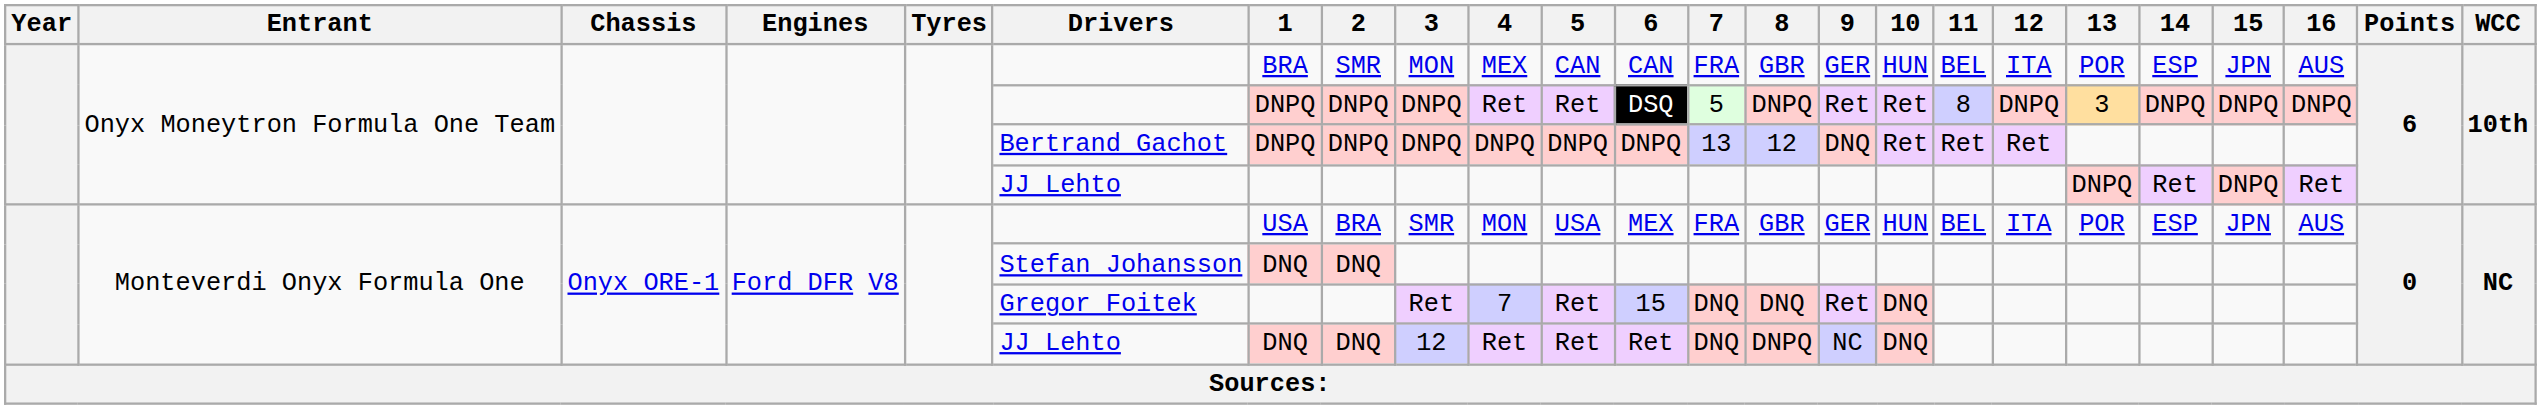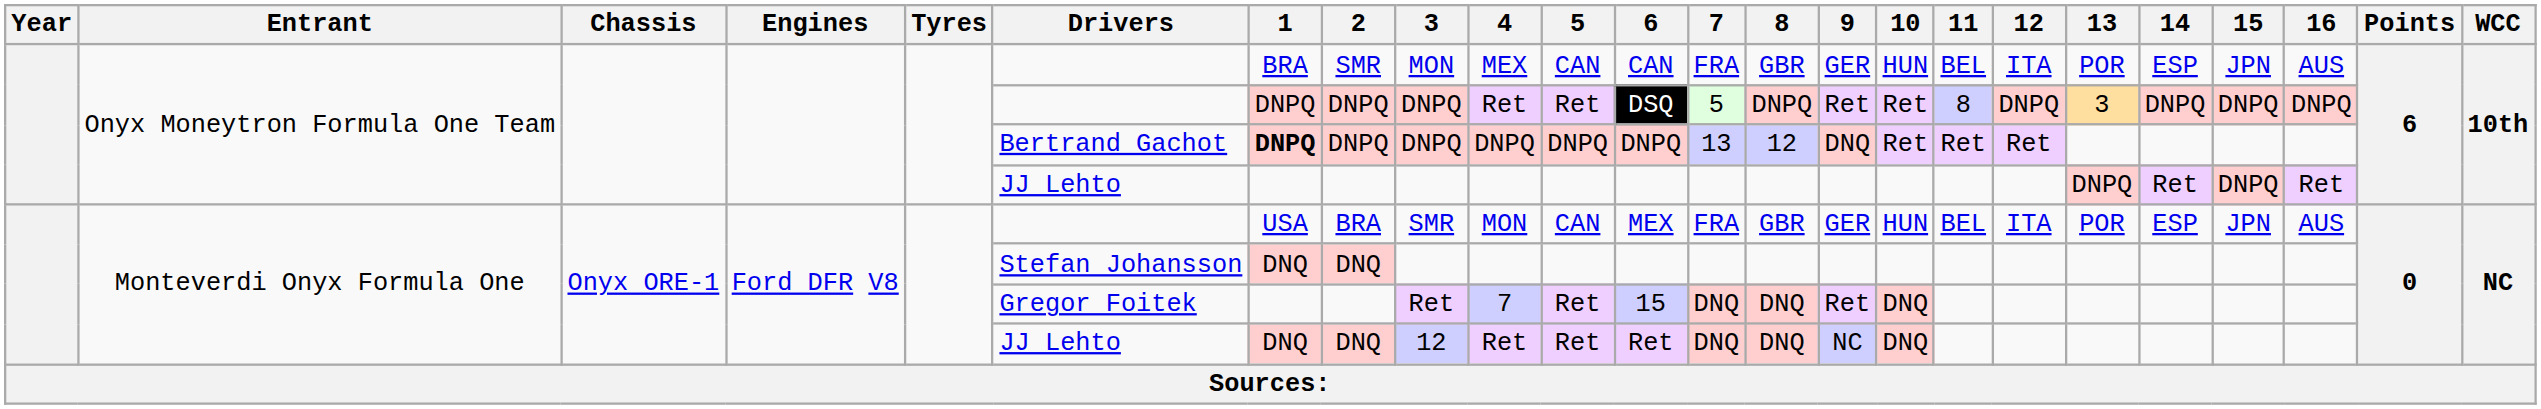(1285, 145) normal -> (1285, 145) bold
(1578, 224) USA -> (1578, 224) CAN
(1782, 344) DNPQ -> (1782, 344) DNQ
